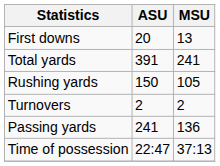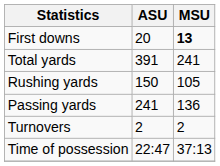(185, 38) normal -> (185, 38) bold
rows swapped: (52, 127) <-> (39, 105)
